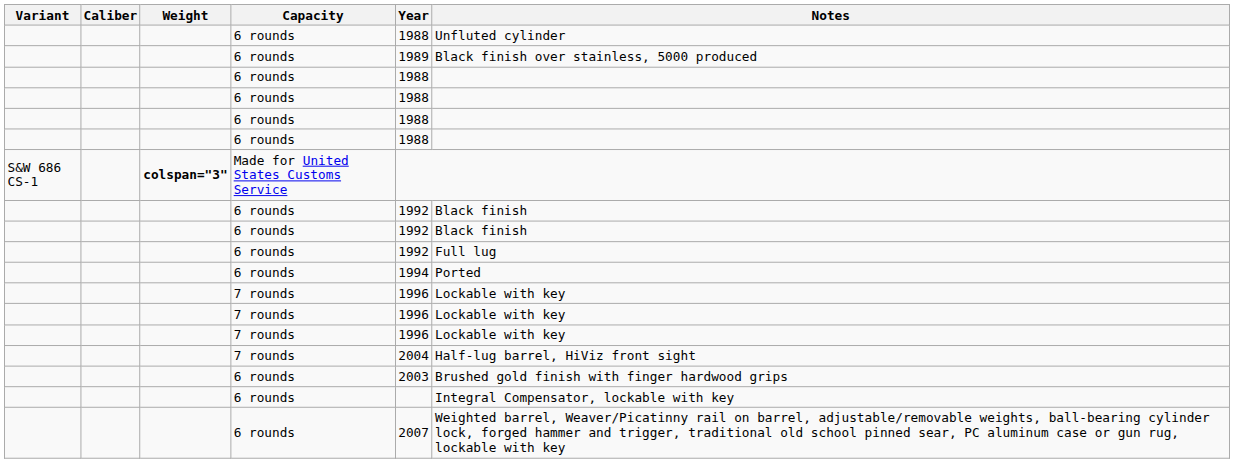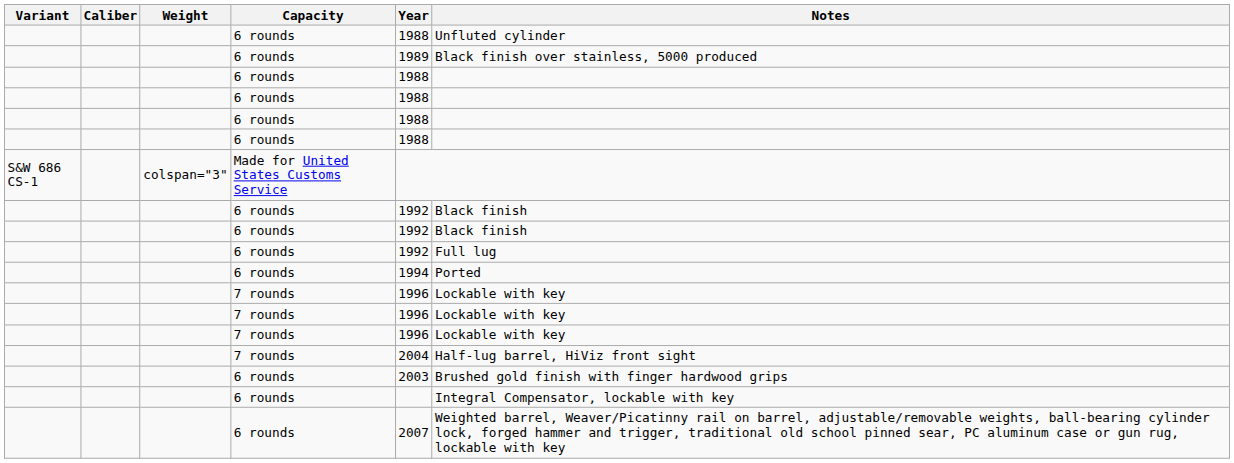(185, 175) bold -> (185, 175) normal
